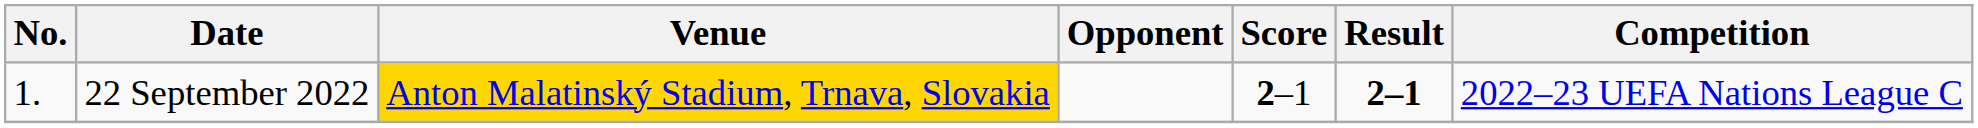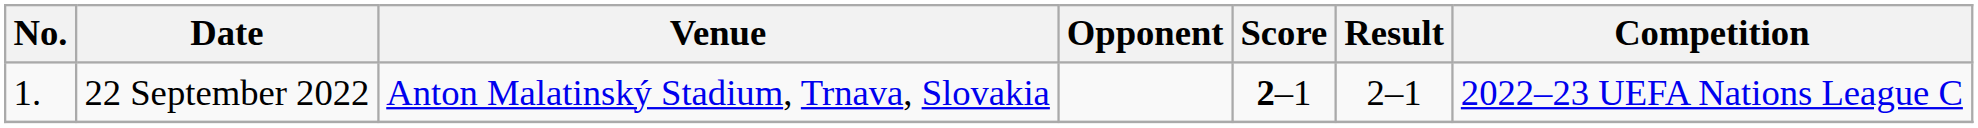(718, 91) gold background -> (718, 91) no background
(1394, 91) bold -> (1394, 91) normal
